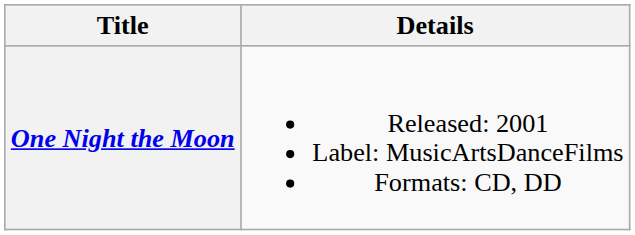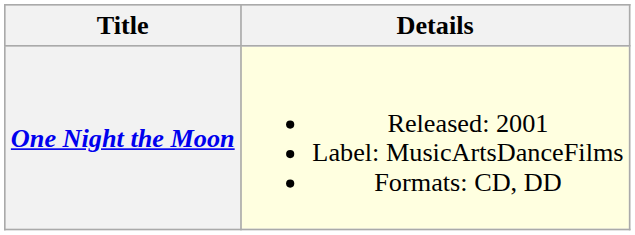(435, 153) no background -> (435, 153) lightyellow background
